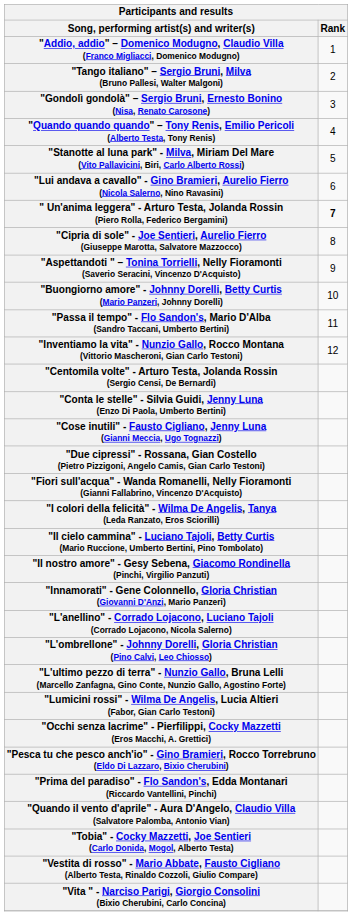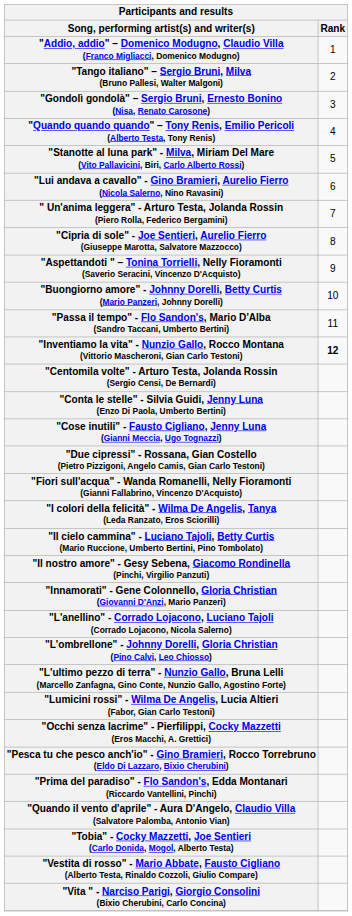(333, 214) bold -> (333, 214) normal
(333, 350) normal -> (333, 350) bold
